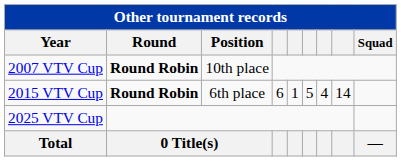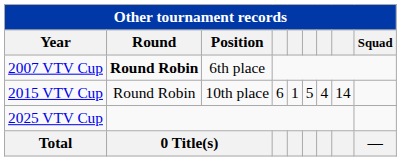(237, 67) 10th place -> (237, 67) 6th place
(154, 93) bold -> (154, 93) normal
(237, 93) 6th place -> (237, 93) 10th place
